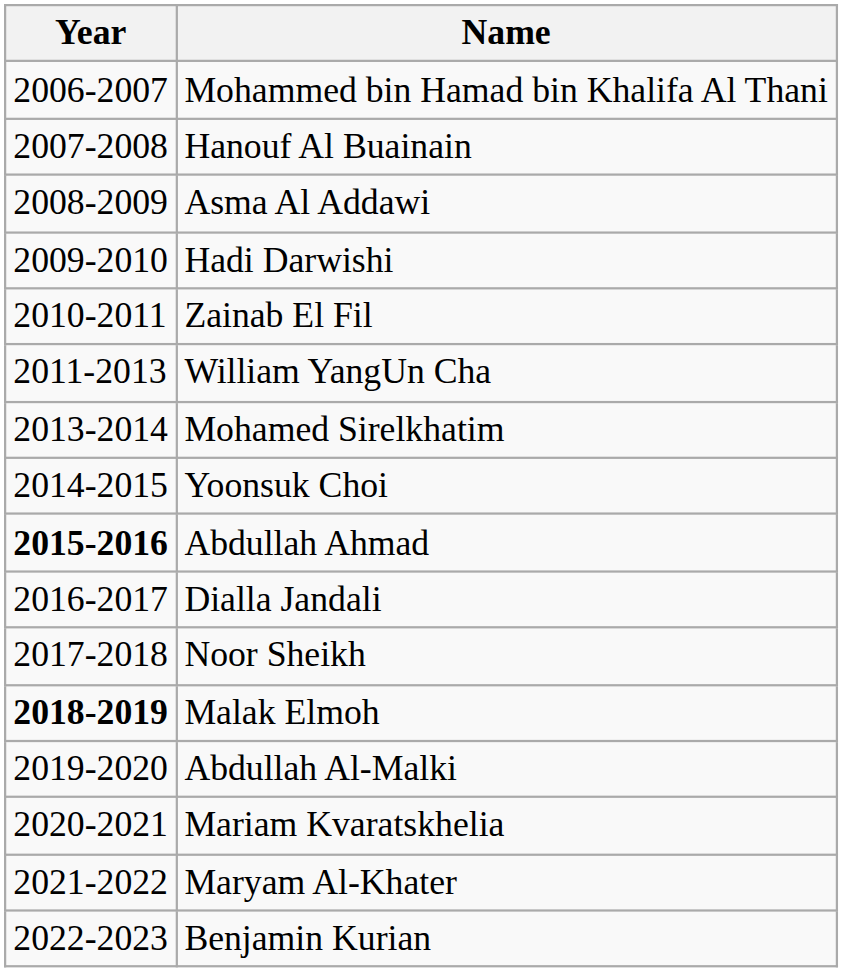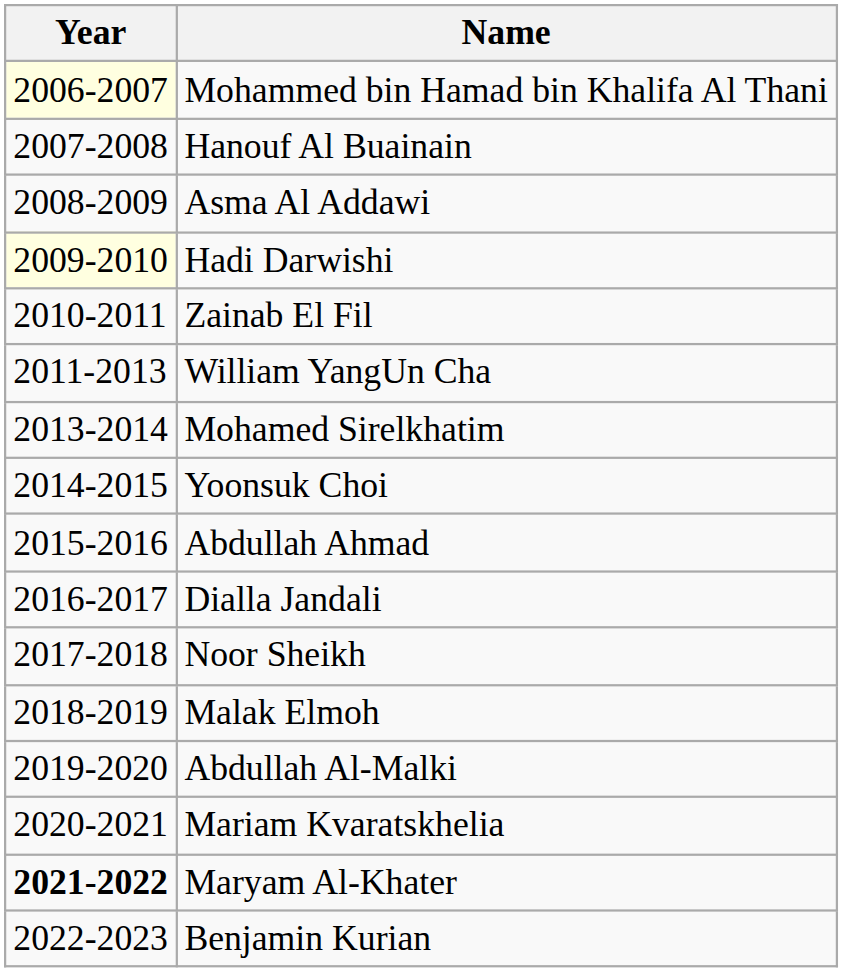(91, 89) no background -> (91, 89) lightyellow background
(91, 259) no background -> (91, 259) lightyellow background
(91, 542) bold -> (91, 542) normal
(91, 711) bold -> (91, 711) normal
(91, 881) normal -> (91, 881) bold
